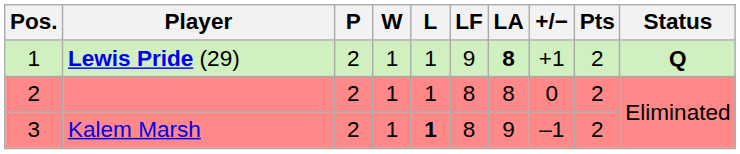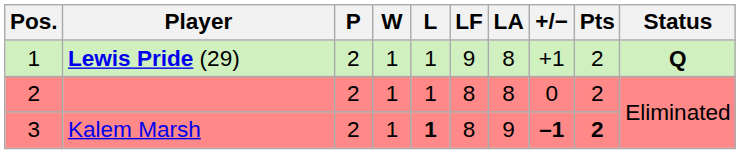(509, 58) bold -> (509, 58) normal
(552, 129) normal -> (552, 129) bold
(597, 129) normal -> (597, 129) bold
